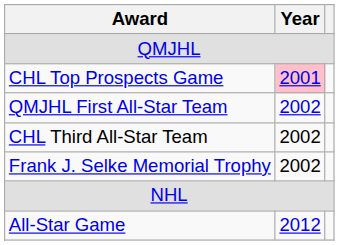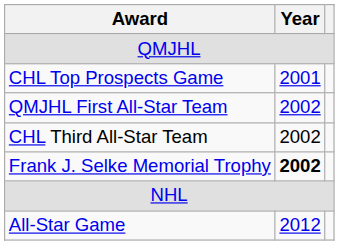(300, 78) pink background -> (300, 78) no background
(300, 166) normal -> (300, 166) bold
